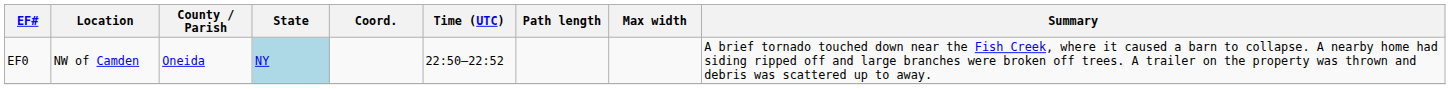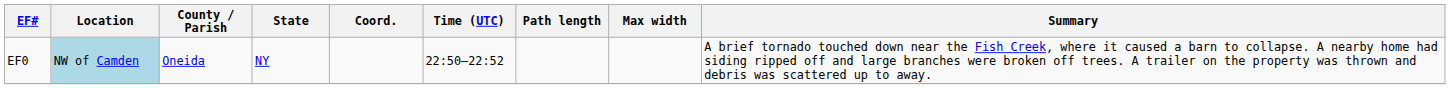(96, 61) no background -> (96, 61) lightblue background
(262, 61) lightblue background -> (262, 61) no background
